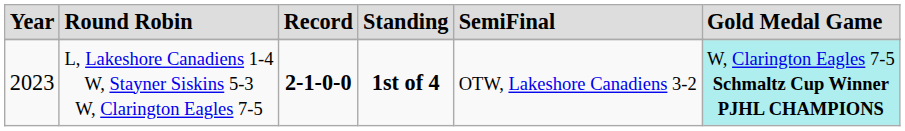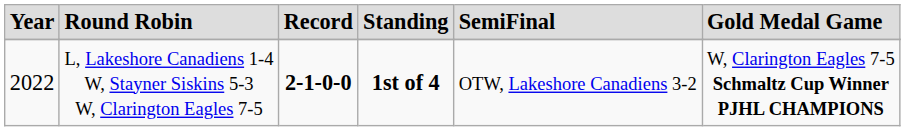(32, 82) 2023 -> (32, 82) 2022
(801, 83) paleturquoise background -> (801, 83) no background
